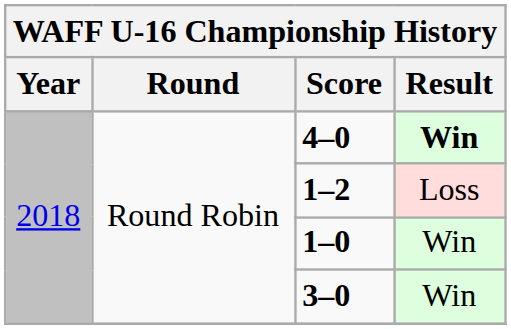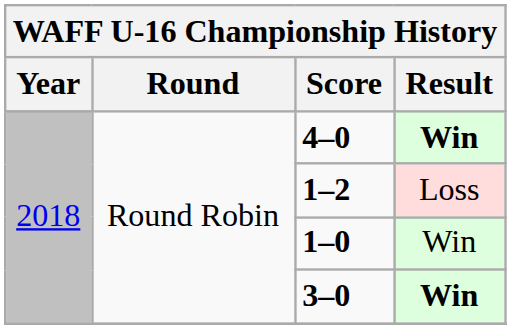(449, 295) normal -> (449, 295) bold
